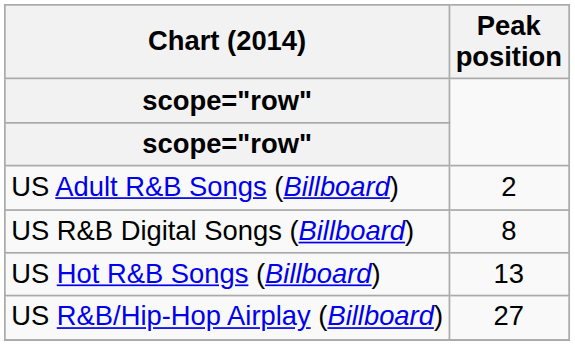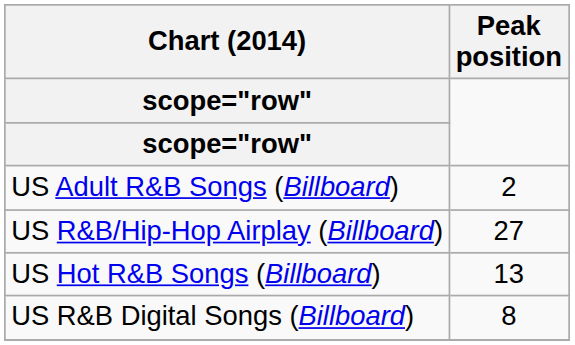rows swapped: (227, 317) <-> (213, 230)
